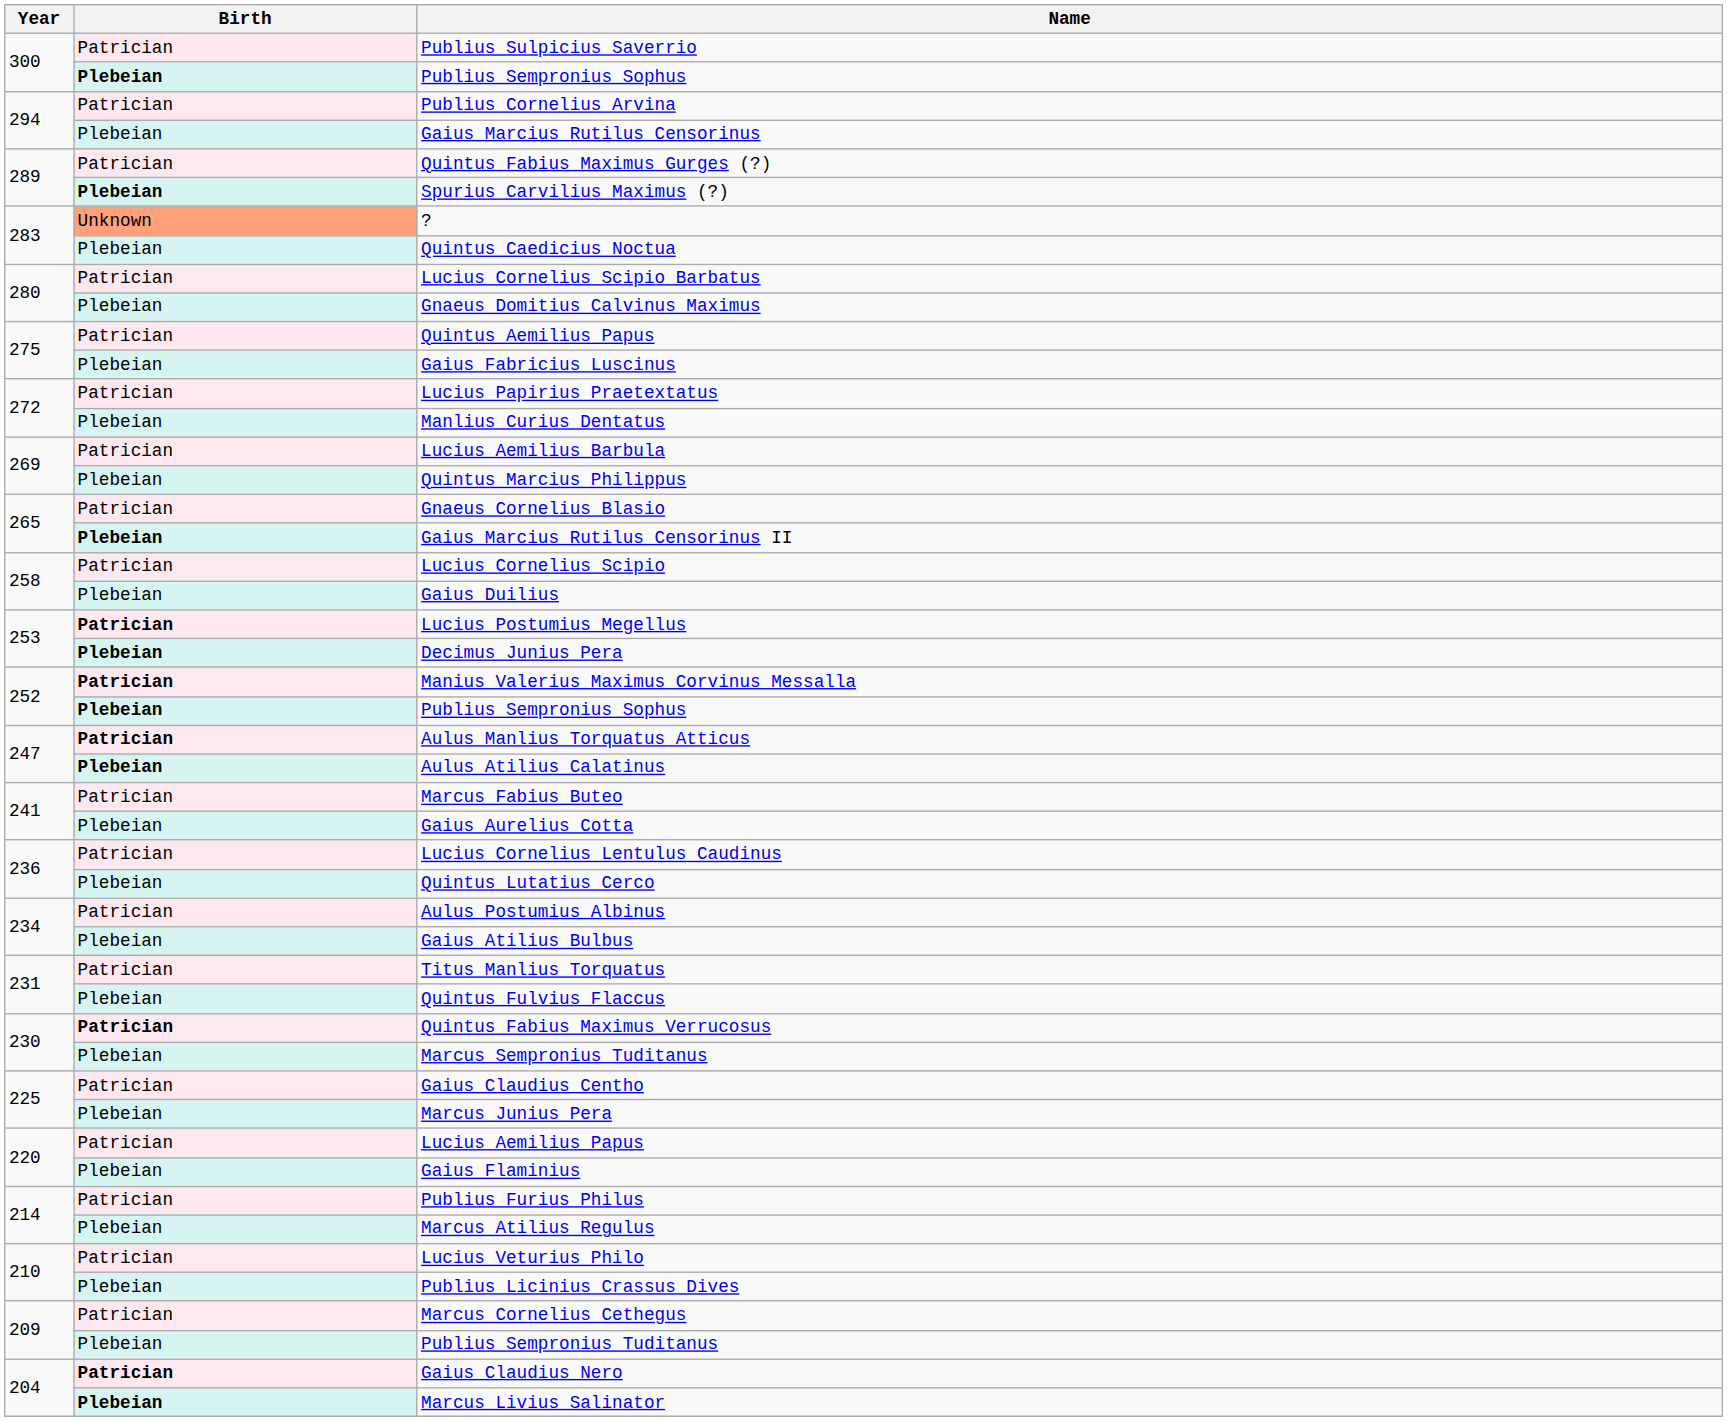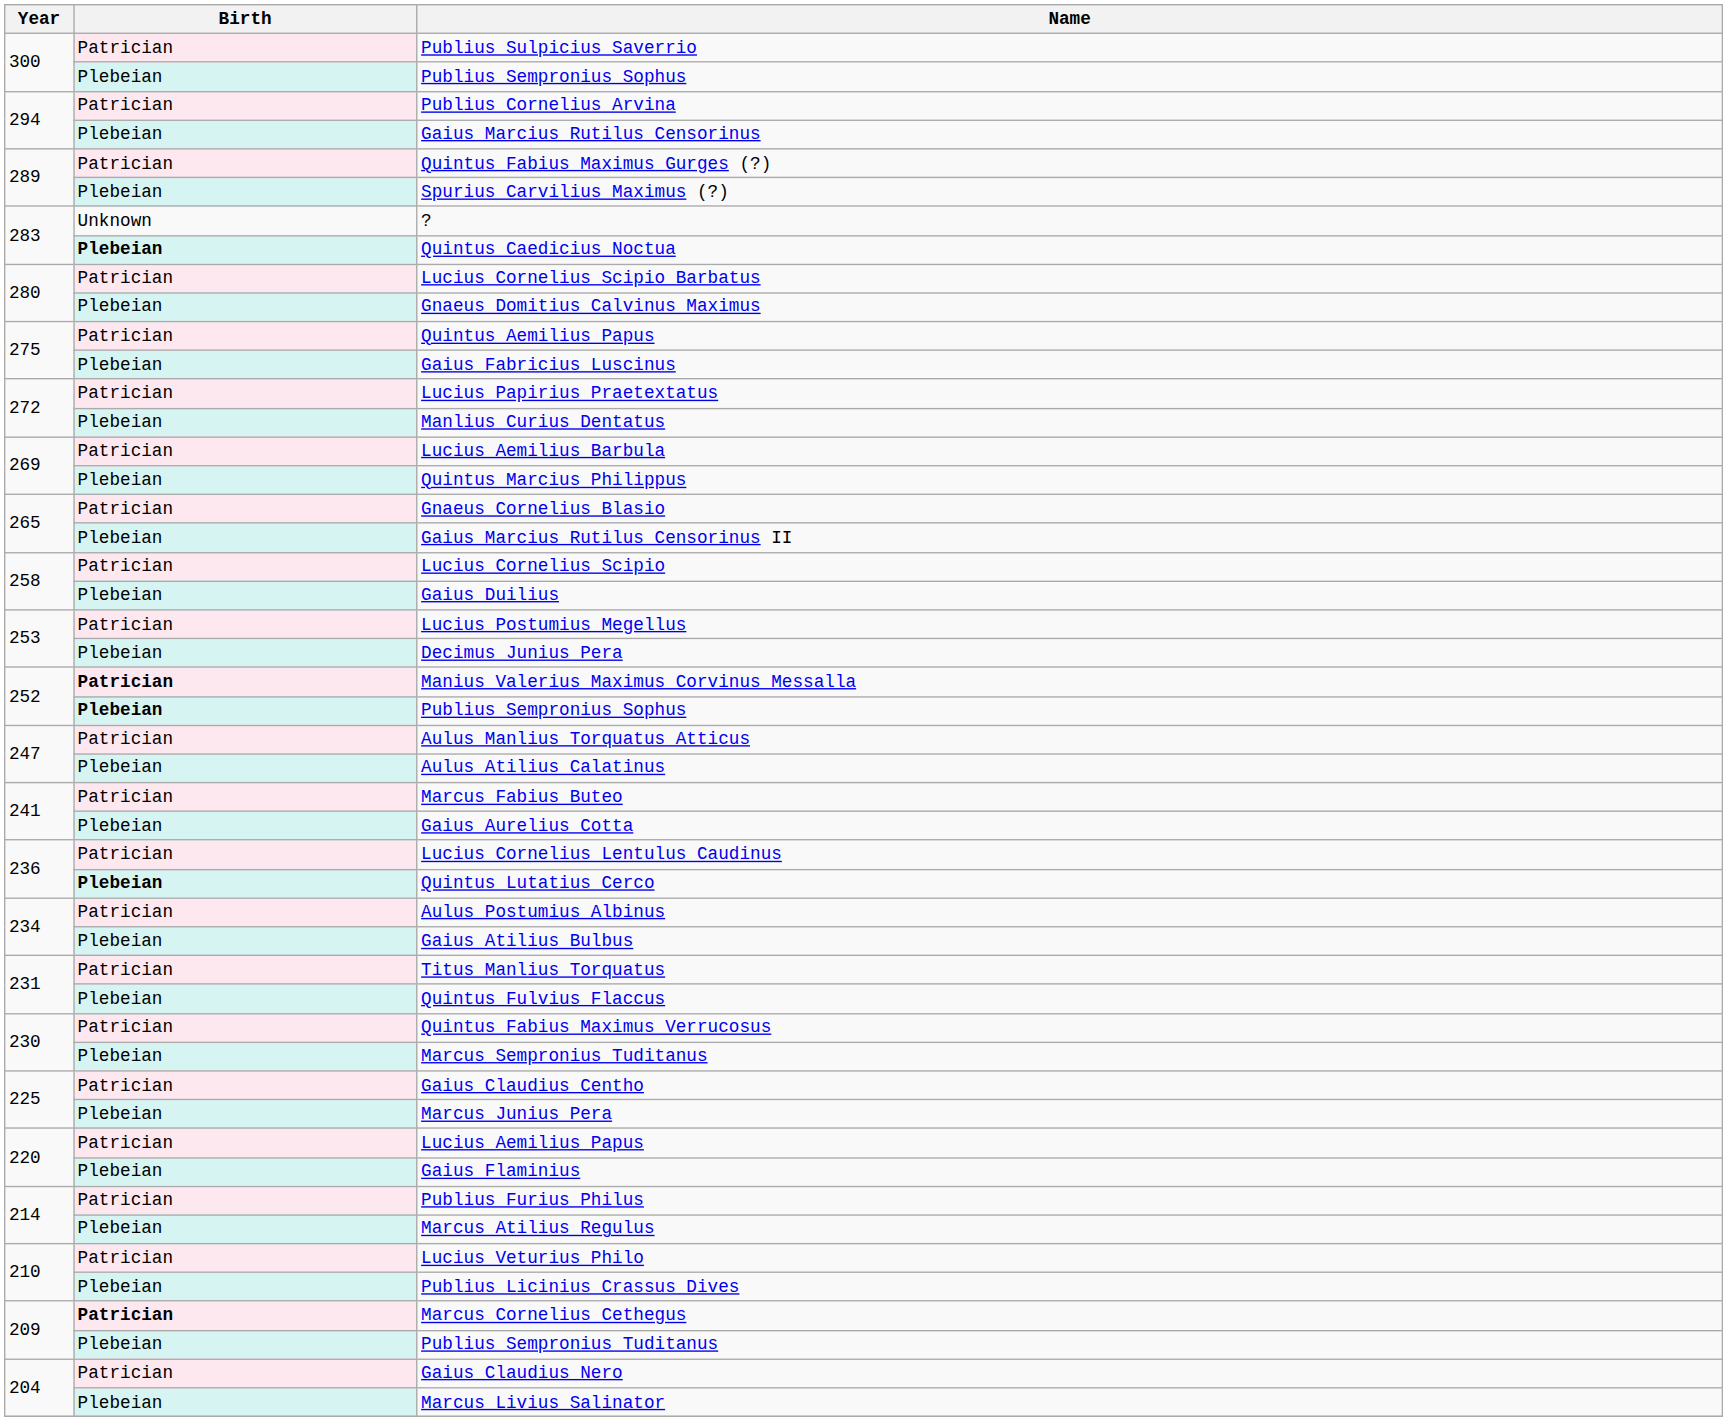(120, 77) bold -> (120, 77) normal
(120, 192) bold -> (120, 192) normal
(115, 221) lightsalmon background -> (115, 221) no background
(120, 250) normal -> (120, 250) bold
(120, 538) bold -> (120, 538) normal
(125, 624) bold -> (125, 624) normal
(120, 653) bold -> (120, 653) normal
(125, 739) bold -> (125, 739) normal
(120, 768) bold -> (120, 768) normal
(120, 884) normal -> (120, 884) bold
(125, 1028) bold -> (125, 1028) normal
(125, 1316) normal -> (125, 1316) bold
(125, 1373) bold -> (125, 1373) normal
(120, 1402) bold -> (120, 1402) normal
